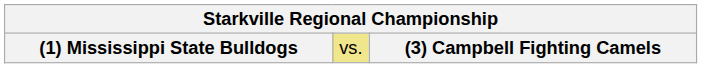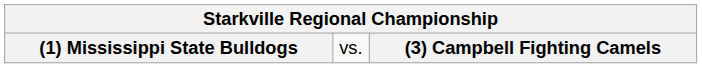(351, 47) khaki background -> (351, 47) no background
